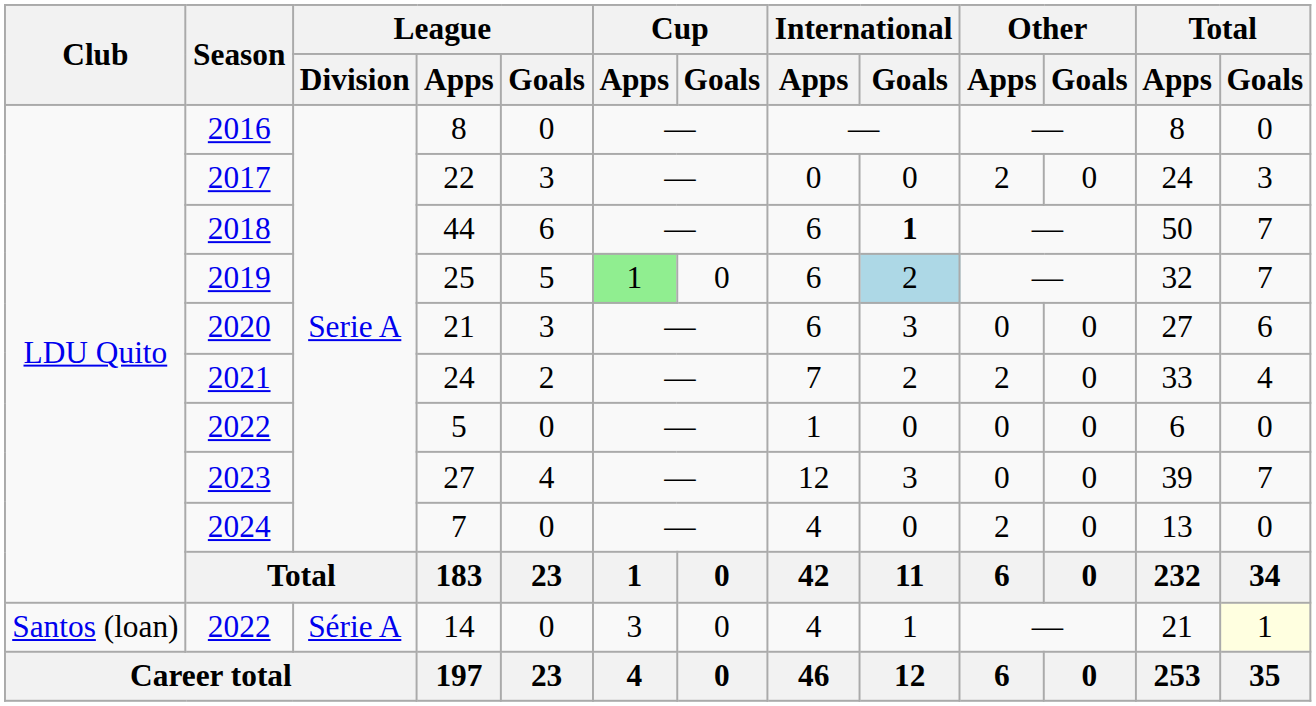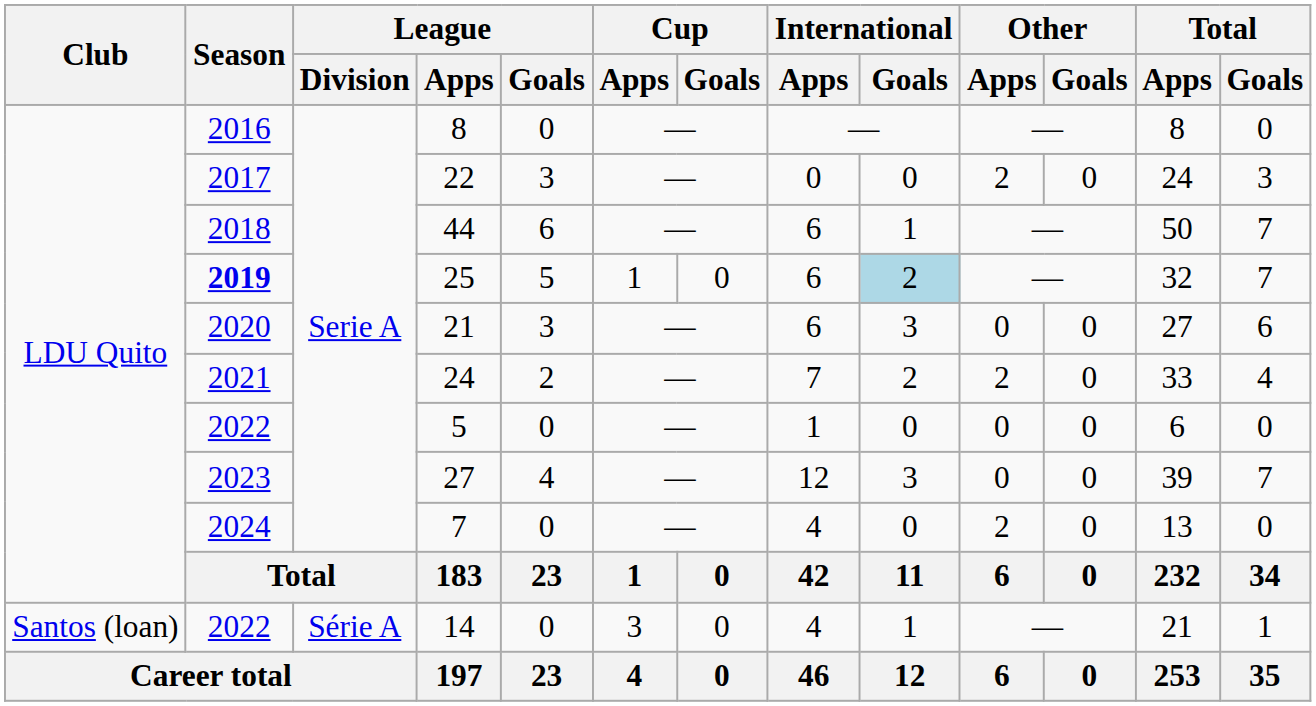(910, 228) bold -> (910, 228) normal
(239, 278) normal -> (239, 278) bold
(634, 278) lightgreen background -> (634, 278) no background
(1265, 626) lightyellow background -> (1265, 626) no background
